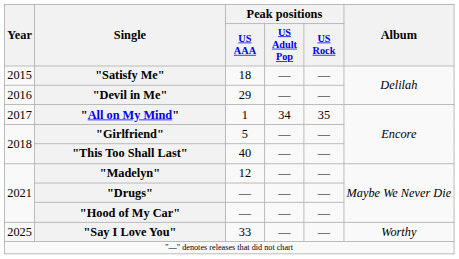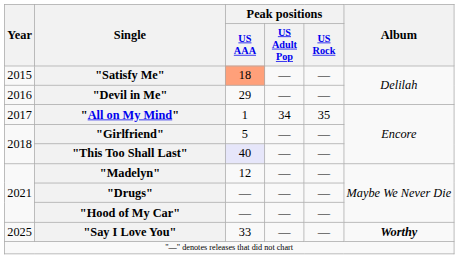(245, 75) no background -> (245, 75) lightsalmon background
(245, 153) no background -> (245, 153) lavender background
(399, 231) normal -> (399, 231) bold
